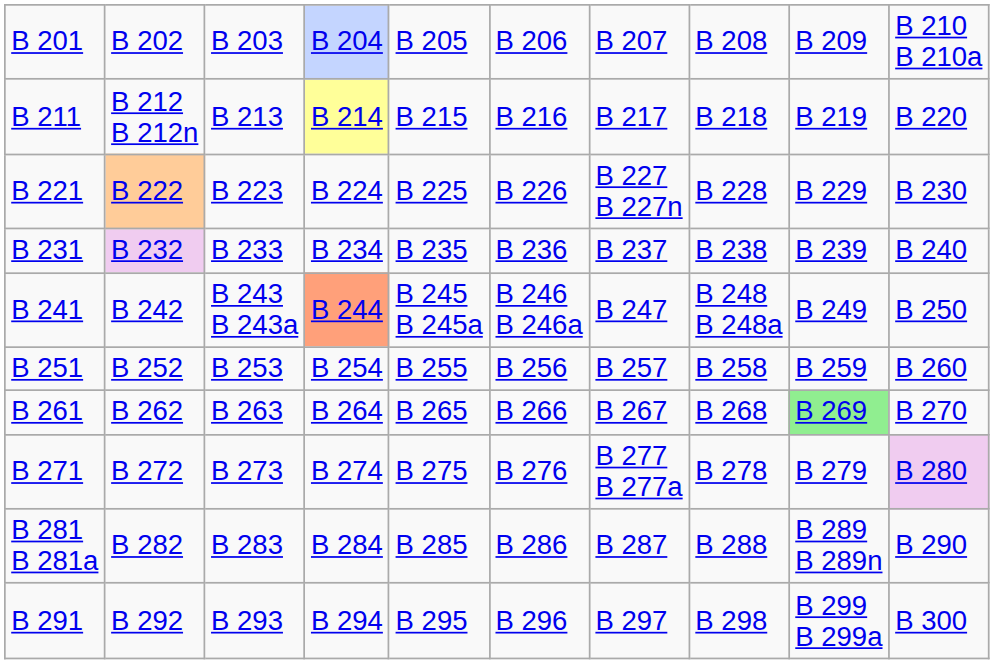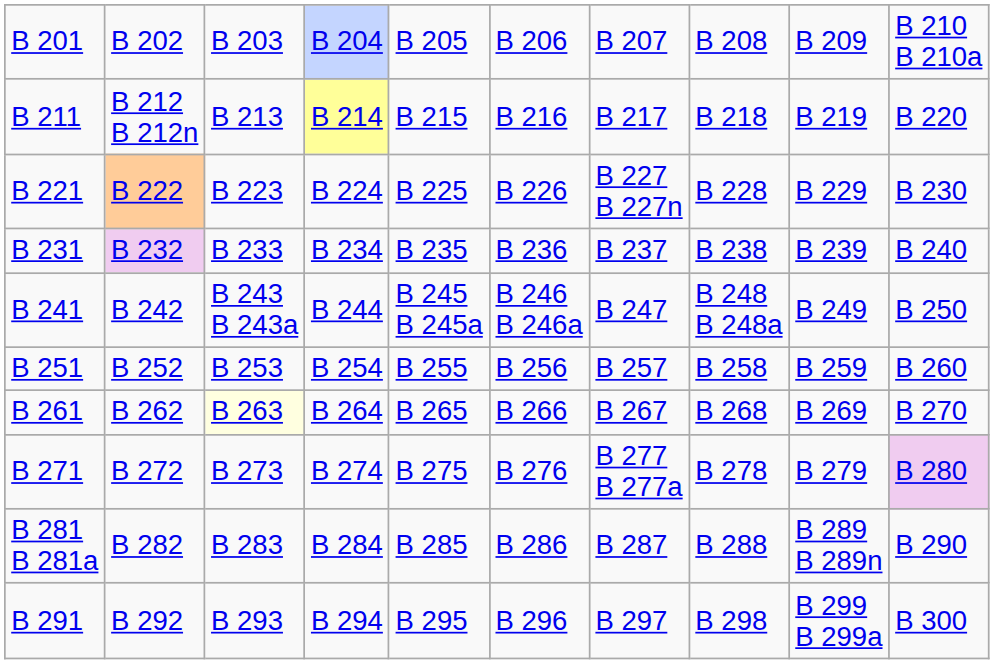(347, 309) lightsalmon background -> (347, 309) no background
(247, 412) no background -> (247, 412) lightyellow background
(831, 412) lightgreen background -> (831, 412) no background
